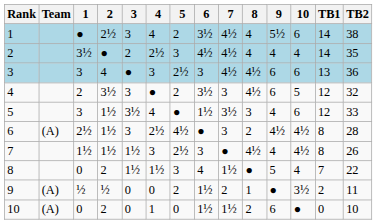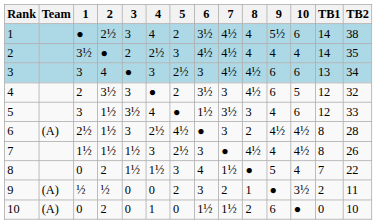(352, 72) 36 -> (352, 72) 34
(205, 190) 1½ -> (200, 190) 3
